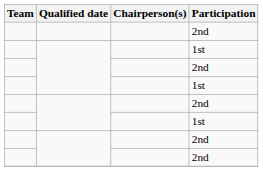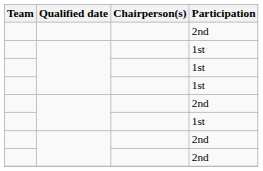(200, 67) 2nd -> (198, 67) 1st
